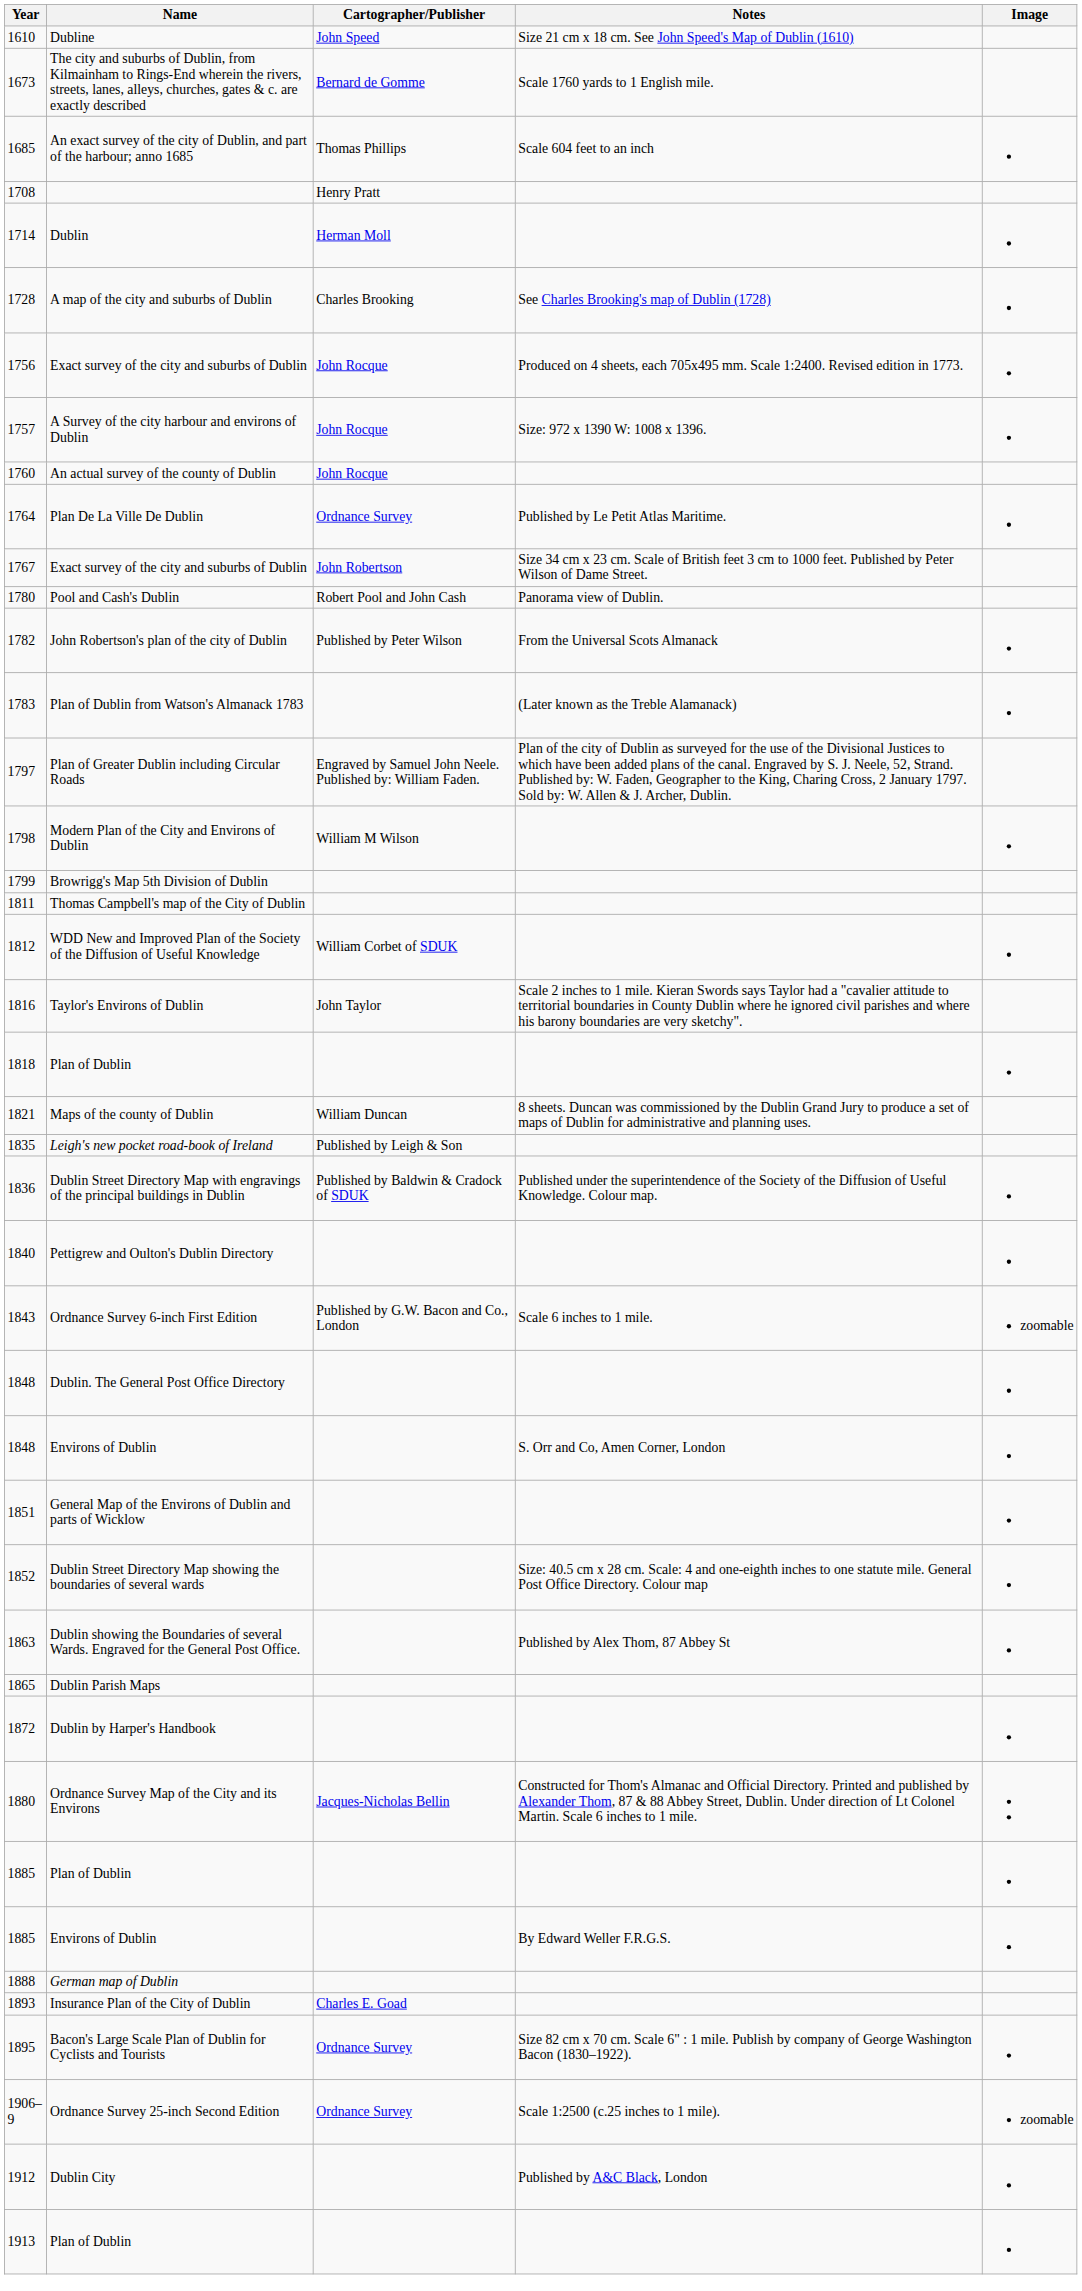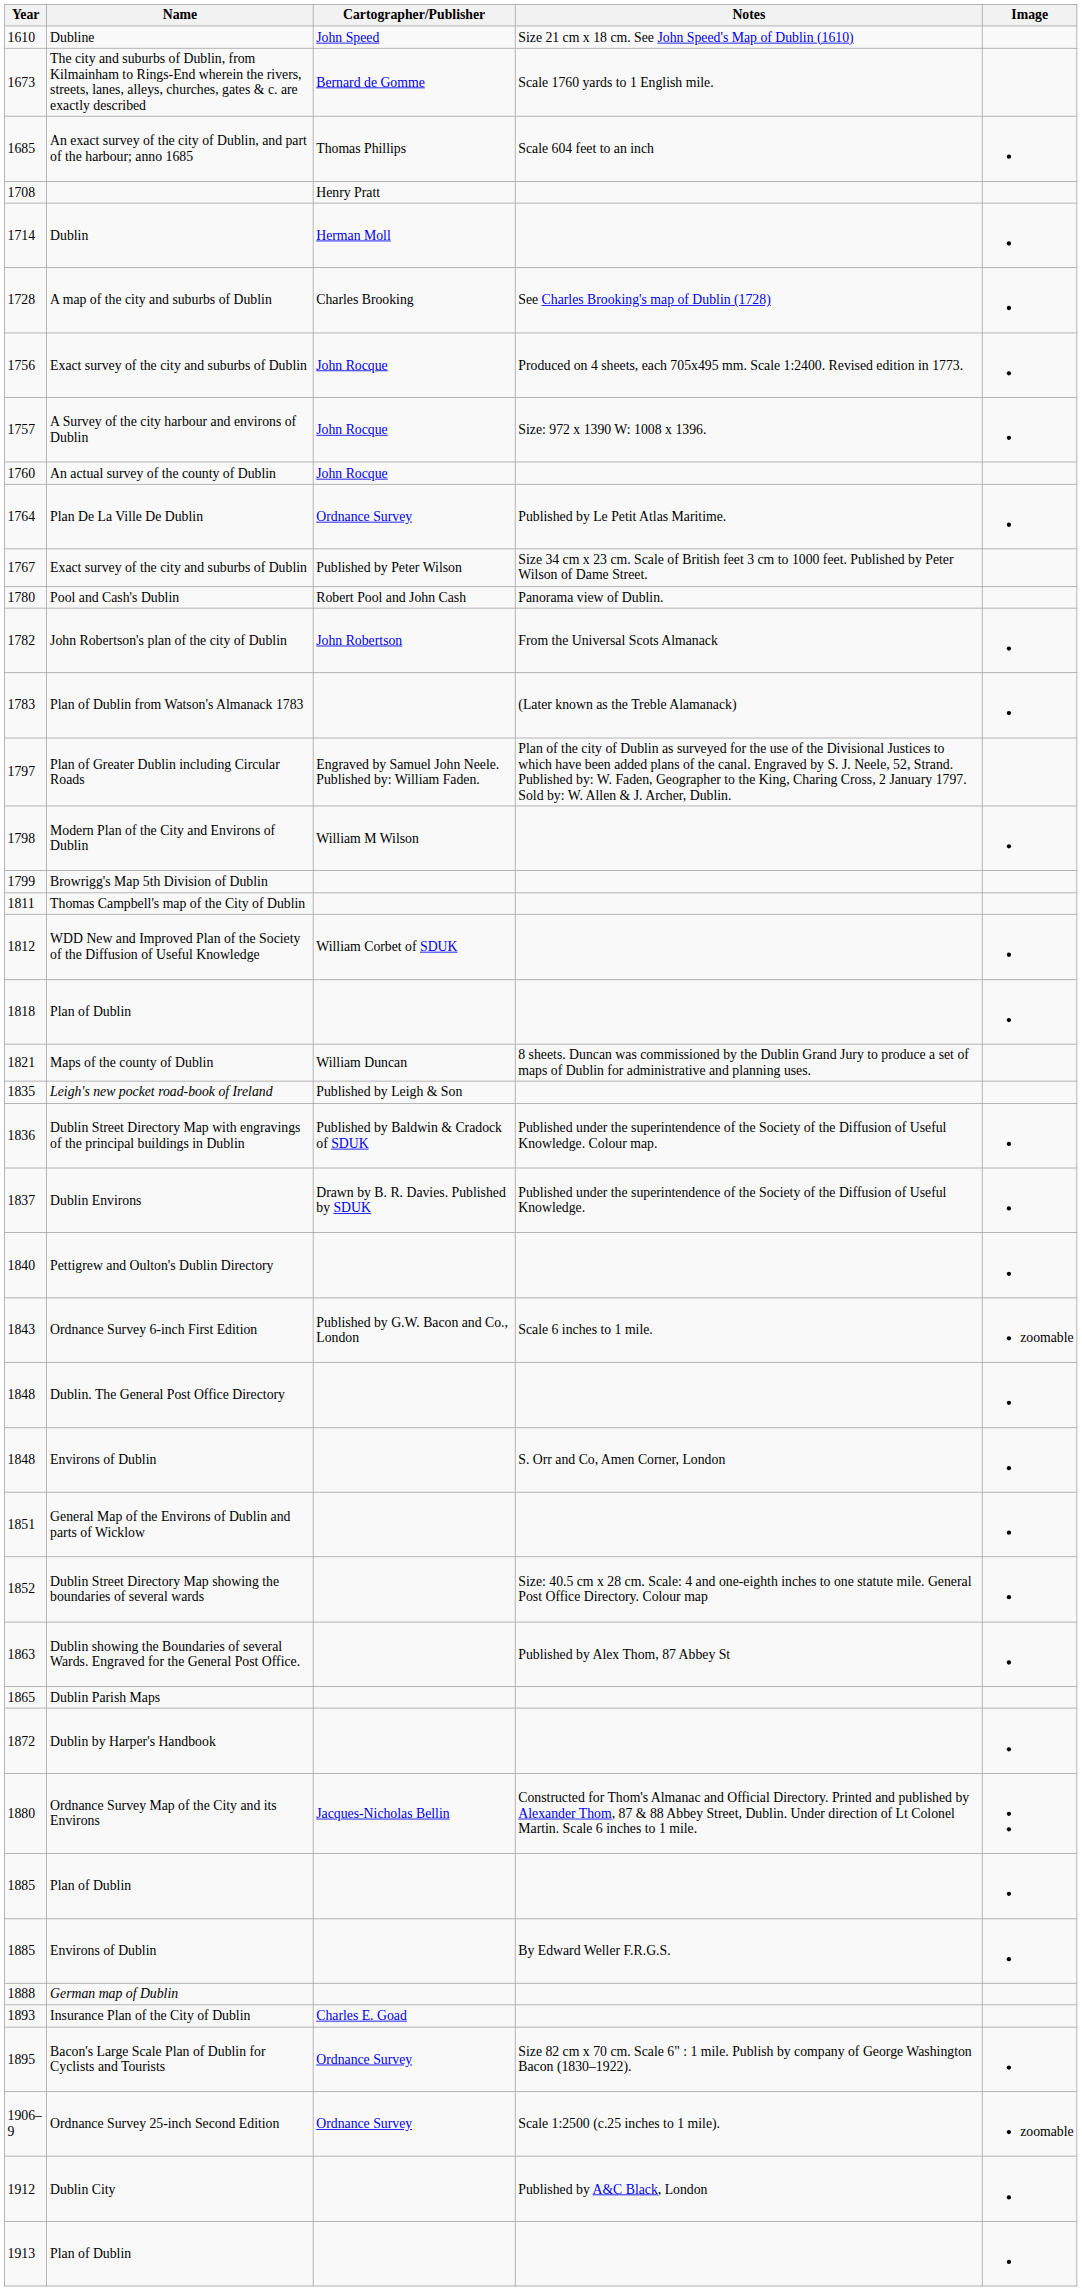(359, 567) John Robertson -> (389, 567) Published by Peter Wilson
(389, 640) Published by Peter Wilson -> (359, 640) John Robertson
- row: (21, 1005)
+ row: (21, 1200)
